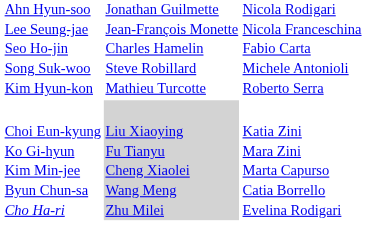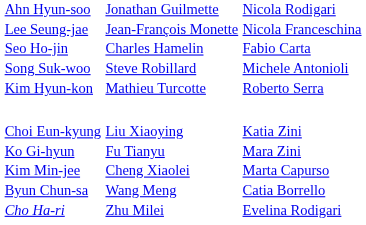(148, 171) lightgrey background -> (148, 171) no background
